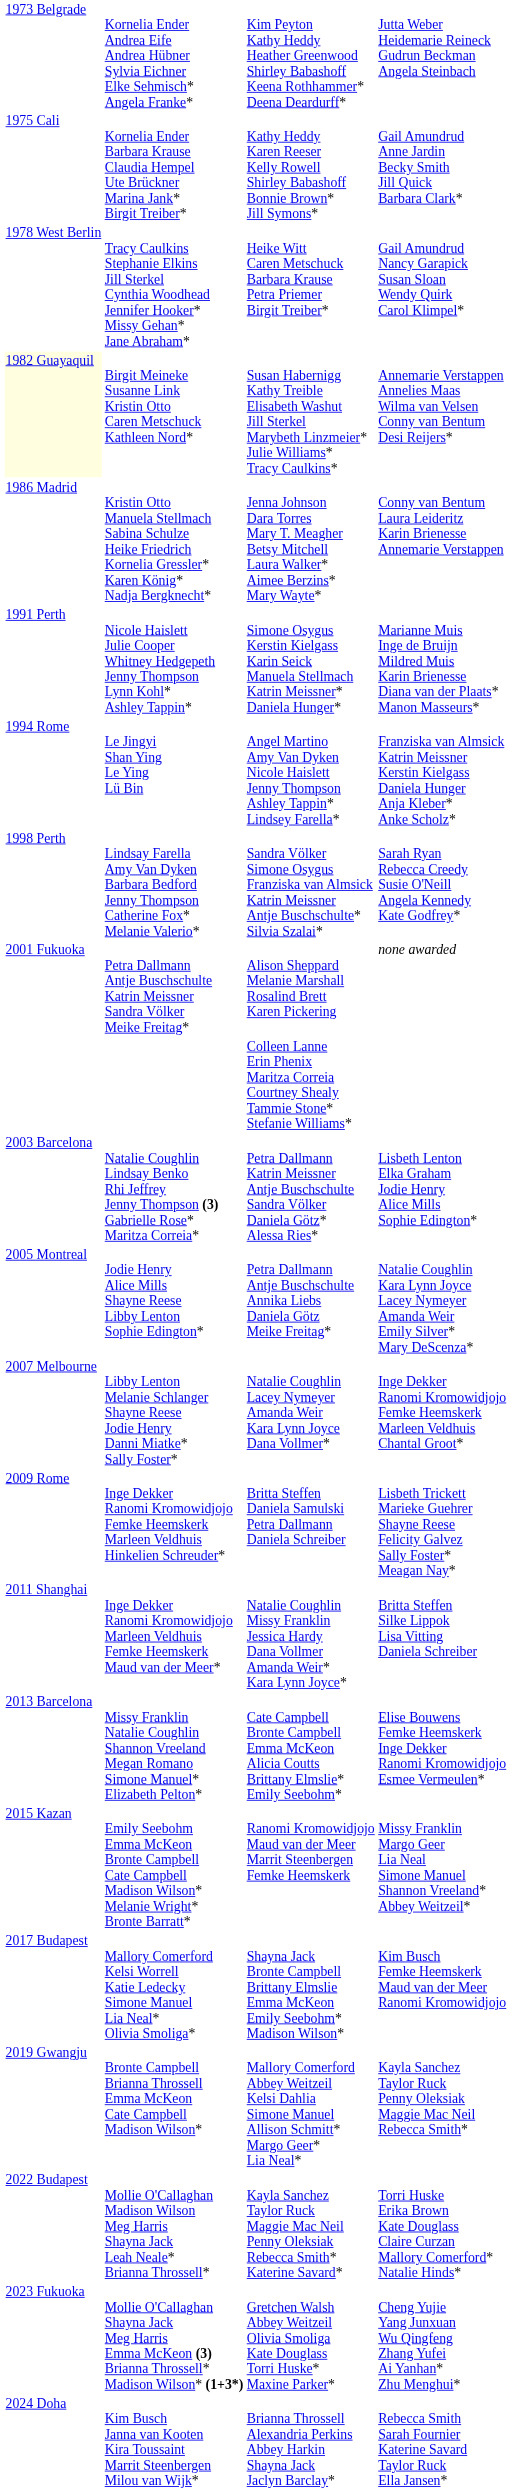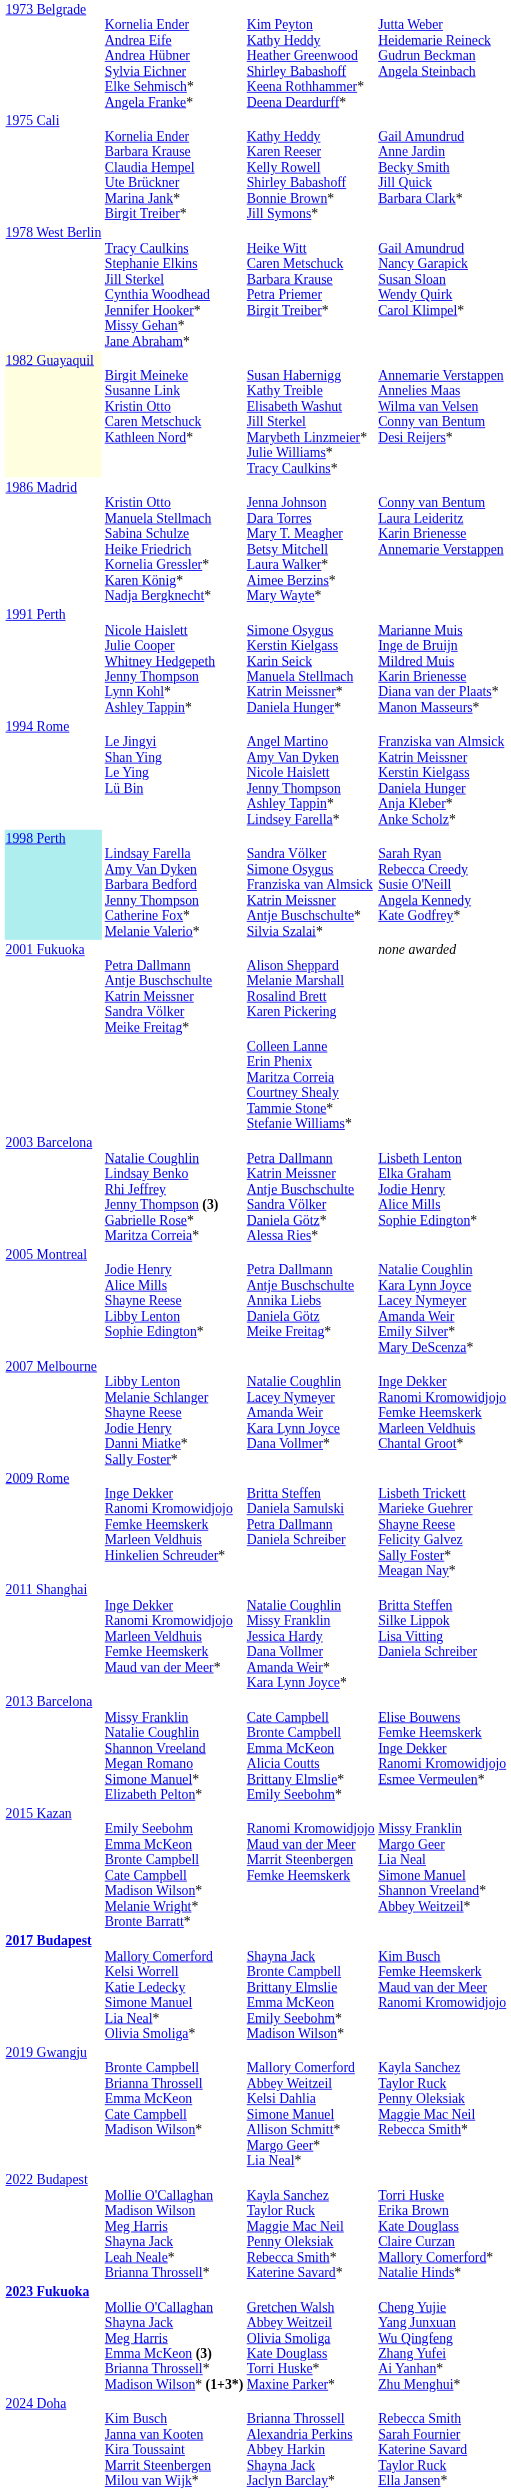(36, 838) no background -> (36, 838) paleturquoise background
(47, 1940) normal -> (49, 1940) bold
(45, 2291) normal -> (47, 2291) bold
